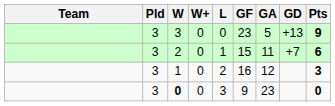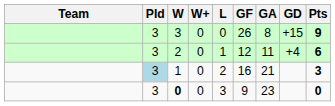(245, 33) 23 -> (245, 33) 26
(268, 33) 5 -> (268, 33) 8
(293, 33) +13 -> (293, 33) +15
(245, 52) 15 -> (245, 52) 12
(293, 52) +7 -> (293, 52) +4
(155, 71) no background -> (155, 71) lightblue background
(268, 71) 12 -> (268, 71) 21
